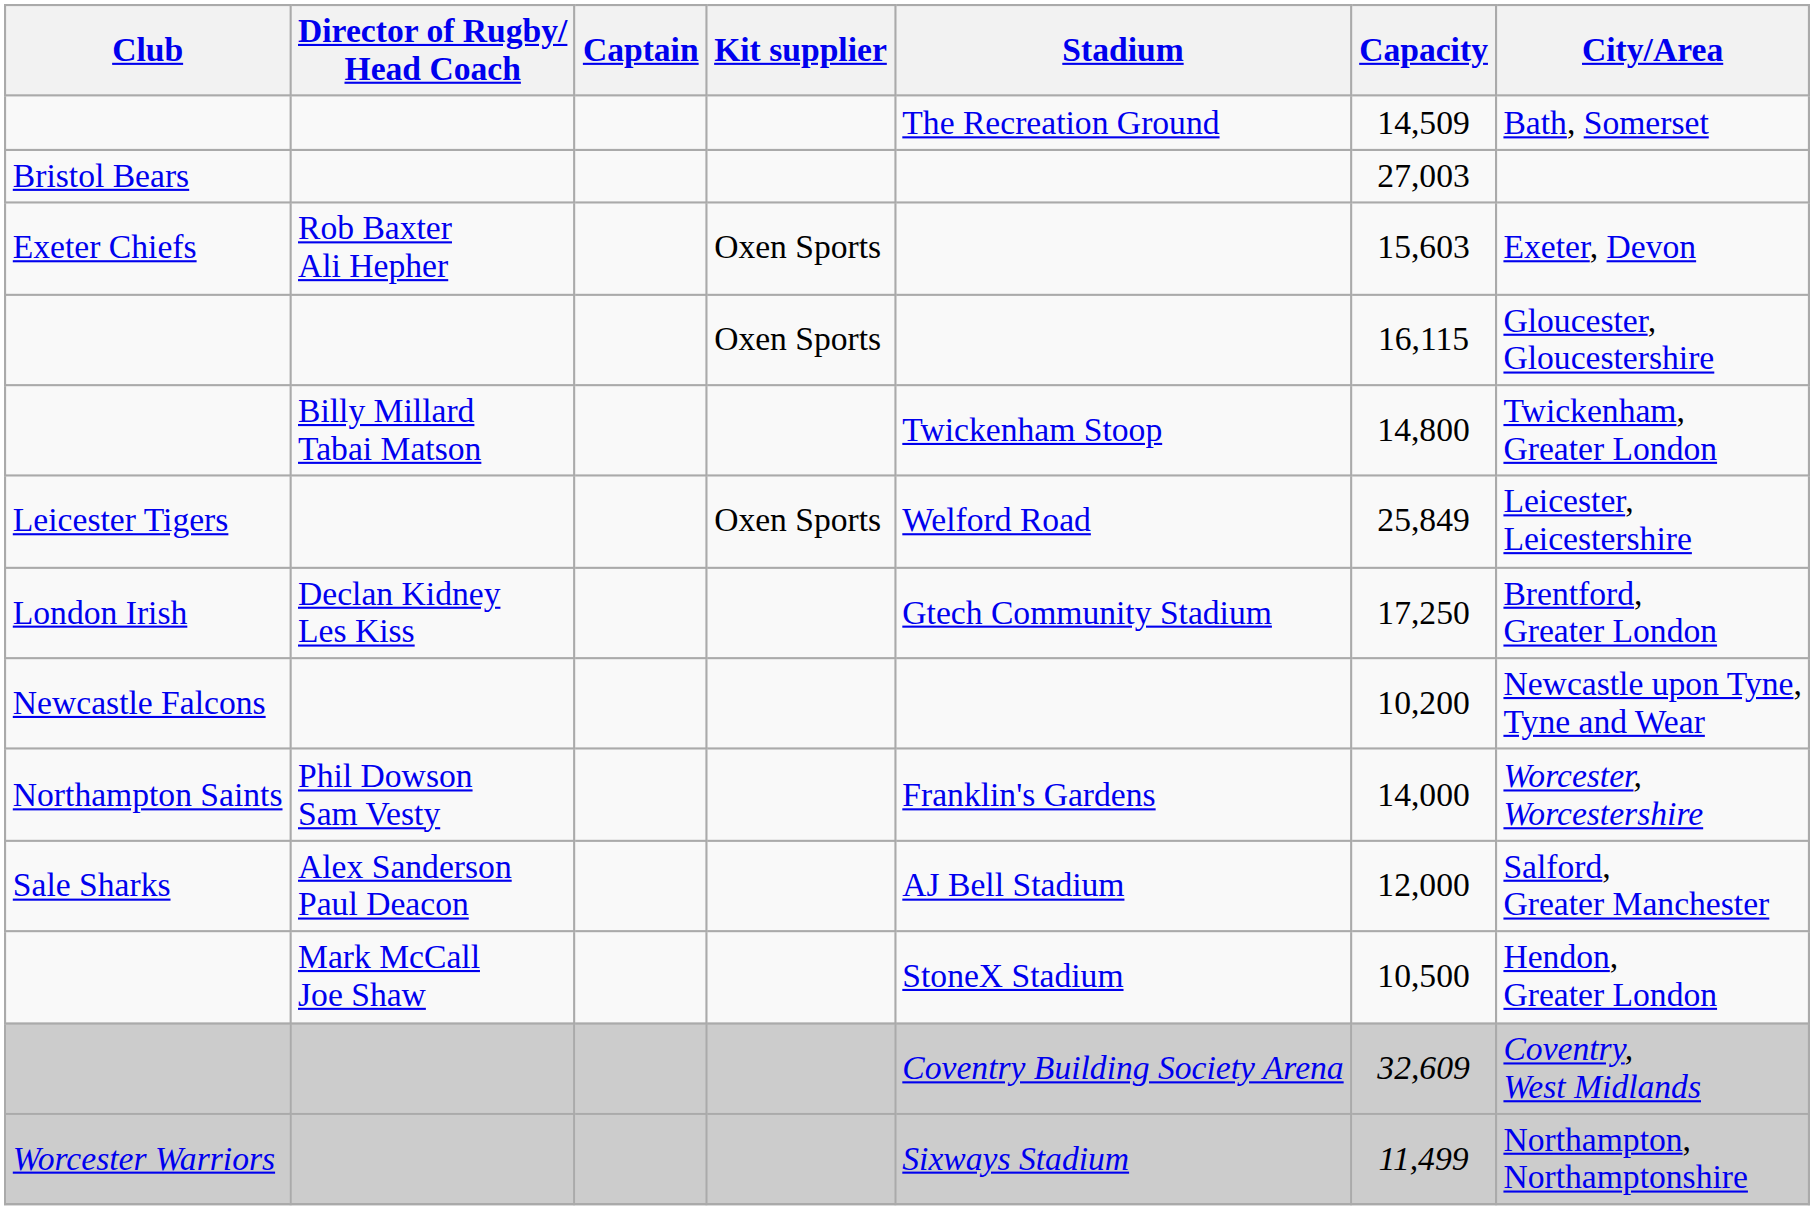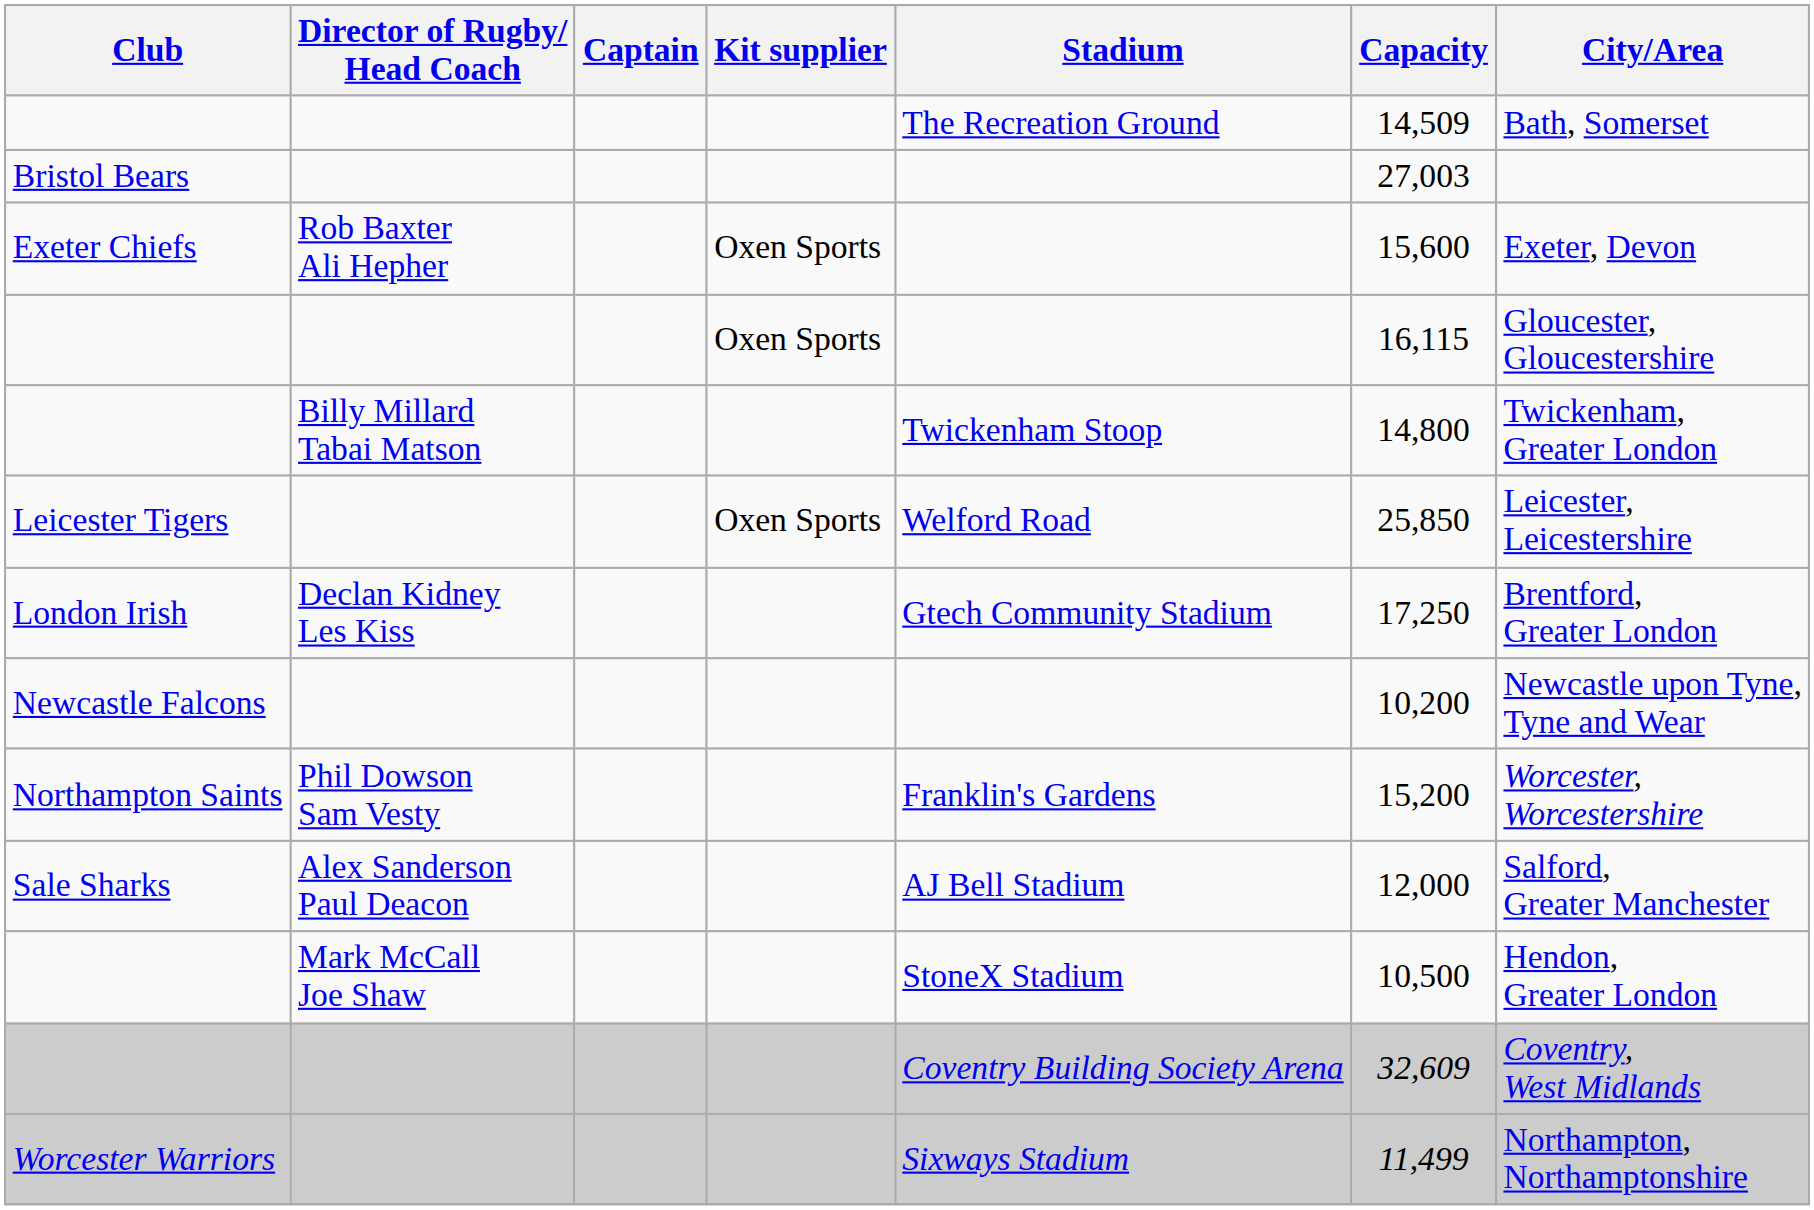(1424, 247) 15,603 -> (1424, 247) 15,600
(1424, 520) 25,849 -> (1424, 520) 25,850
(1424, 794) 14,000 -> (1424, 794) 15,200
